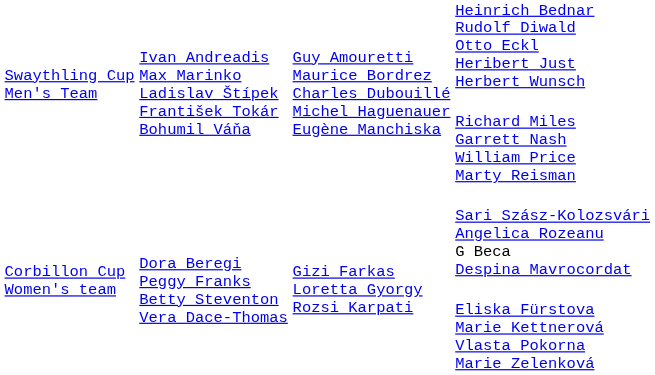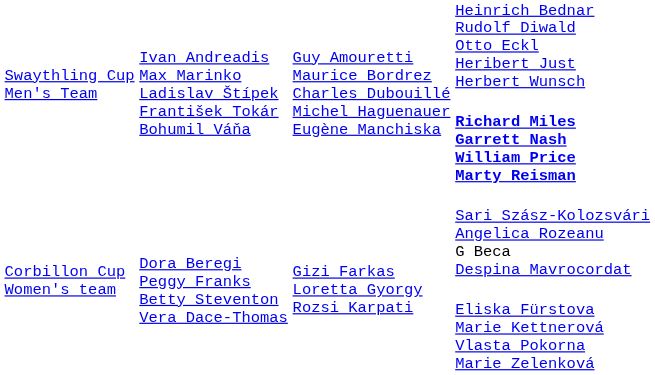(516, 149) normal -> (516, 149) bold
